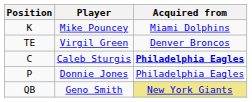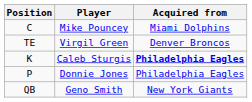(29, 28) K -> (29, 28) C
(29, 58) C -> (29, 58) K
(190, 89) khaki background -> (190, 89) no background
